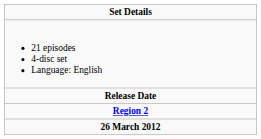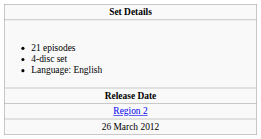(130, 111) bold -> (130, 111) normal
(130, 126) bold -> (130, 126) normal
